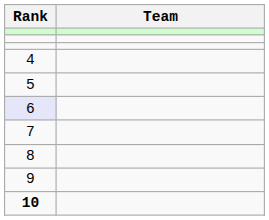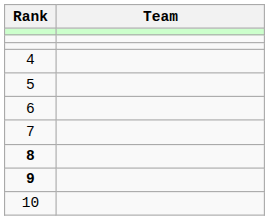(30, 108) lavender background -> (30, 108) no background
(30, 156) normal -> (30, 156) bold
(30, 180) normal -> (30, 180) bold
(30, 203) bold -> (30, 203) normal
